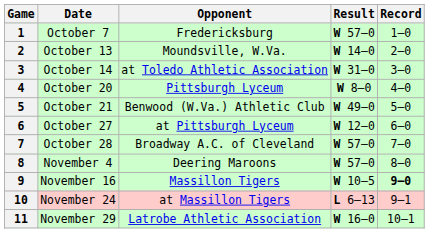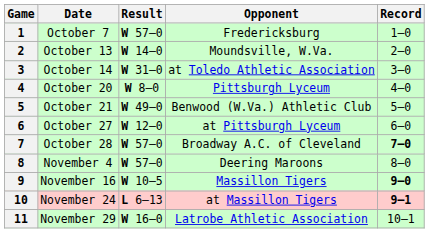columns swapped: (225, 14) <-> (354, 14)
(401, 144) normal -> (401, 144) bold
(401, 200) normal -> (401, 200) bold
